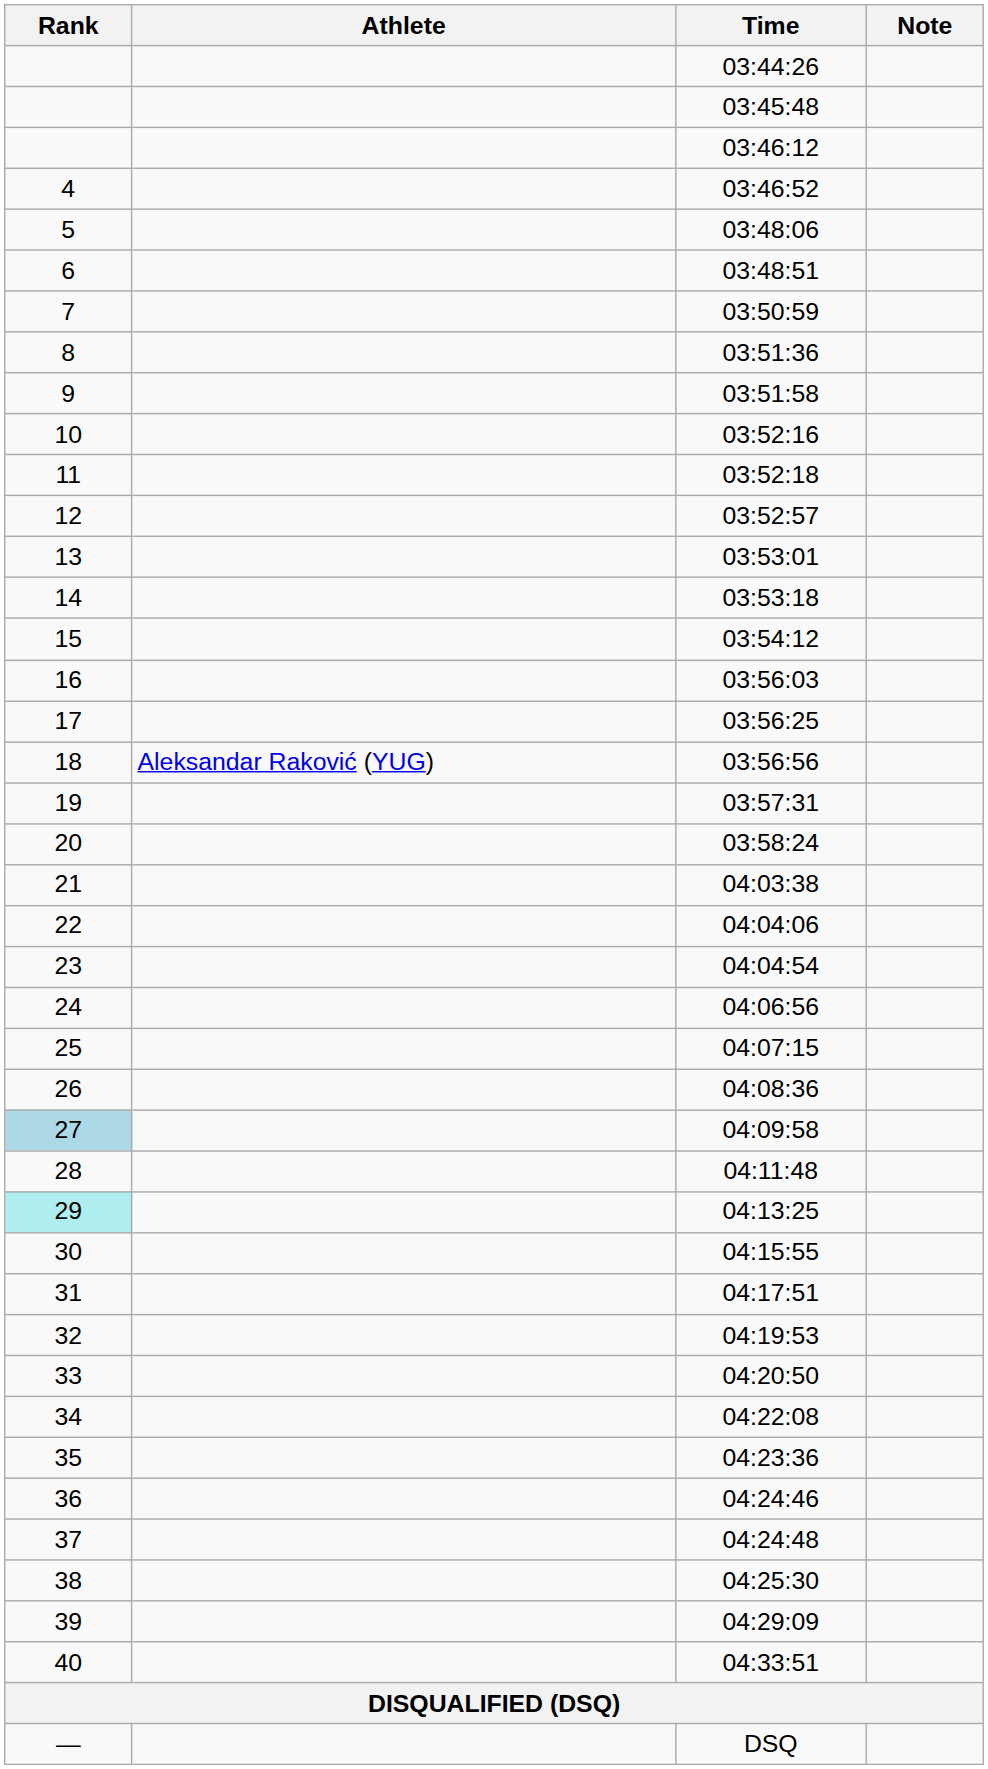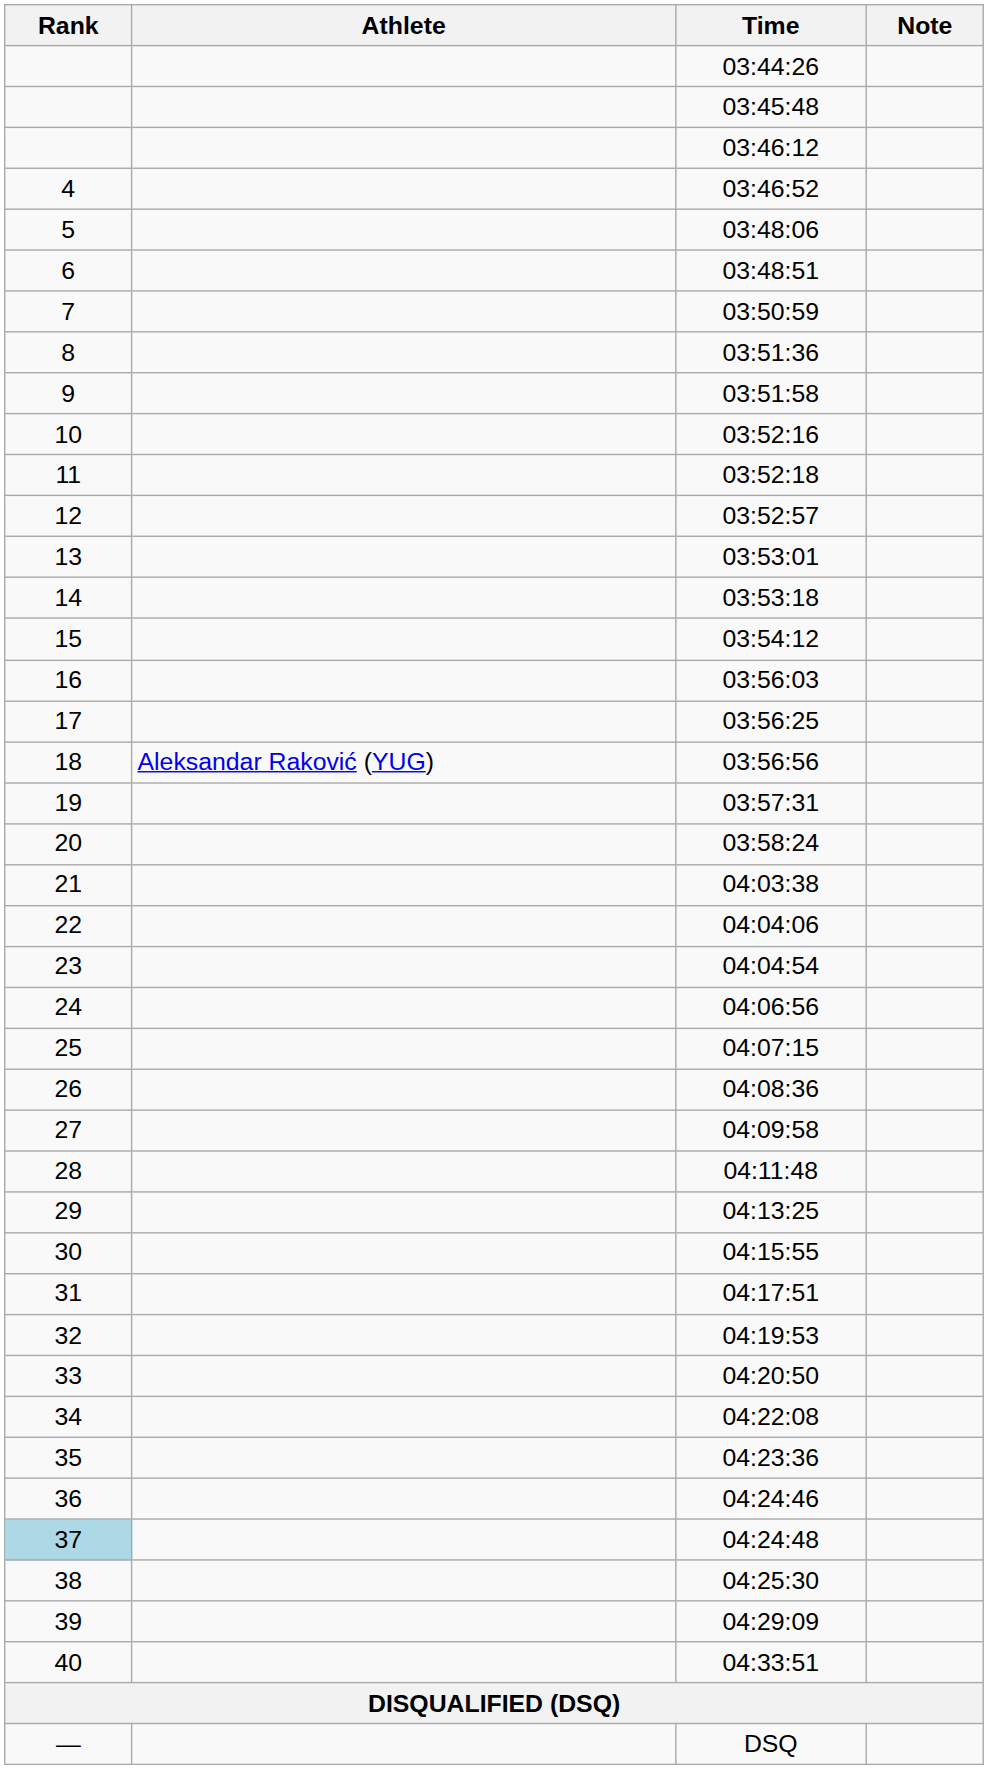(68, 1129) lightblue background -> (68, 1129) no background
(68, 1211) paleturquoise background -> (68, 1211) no background
(68, 1539) no background -> (68, 1539) lightblue background
